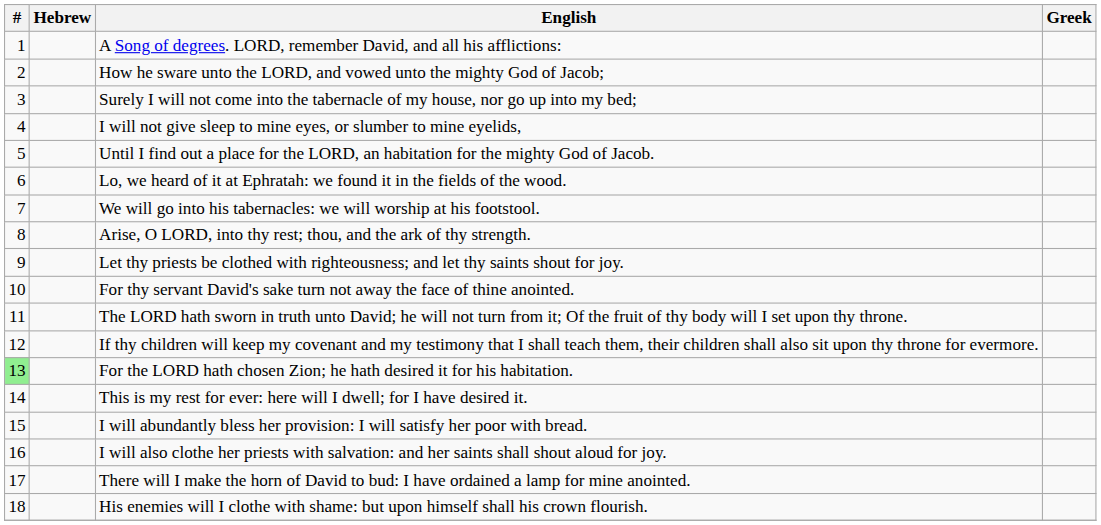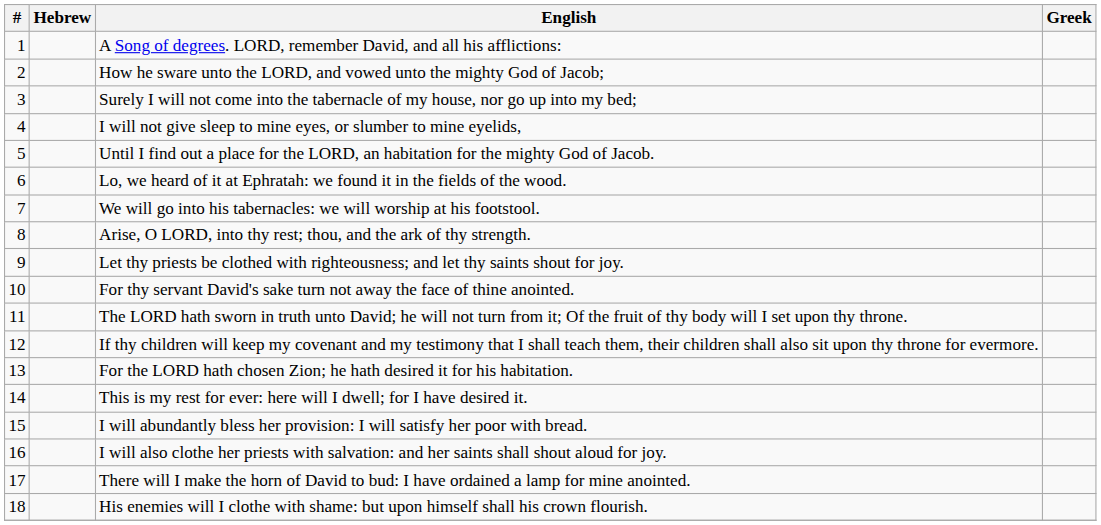(17, 371) lightgreen background -> (17, 371) no background
